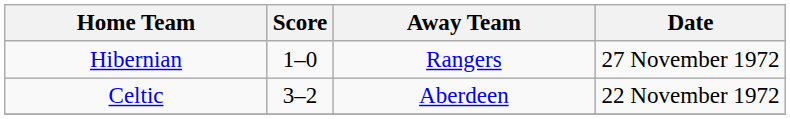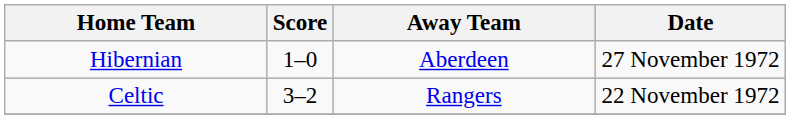(464, 59) Rangers -> (464, 59) Aberdeen
(464, 95) Aberdeen -> (464, 95) Rangers
